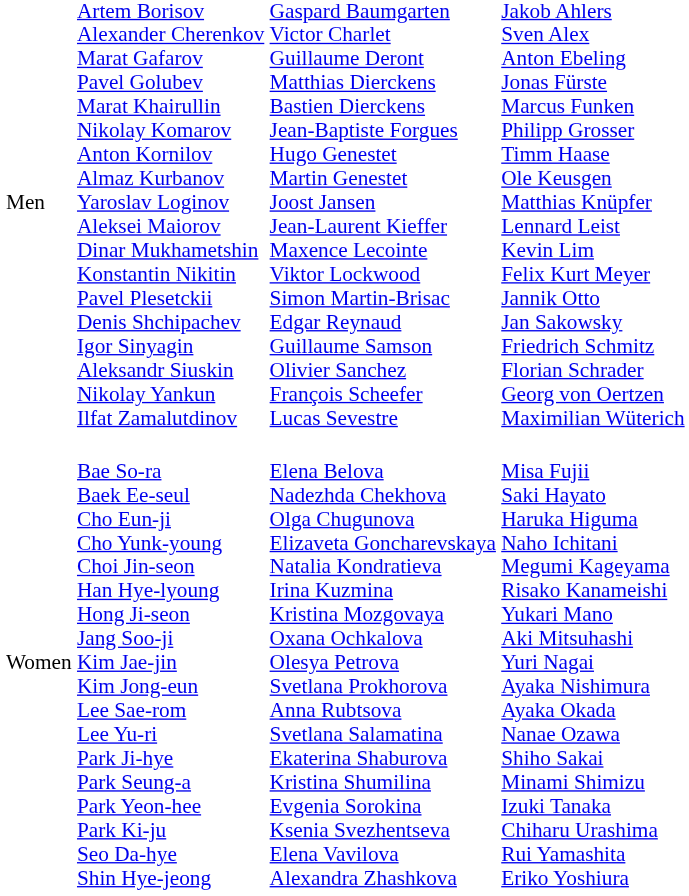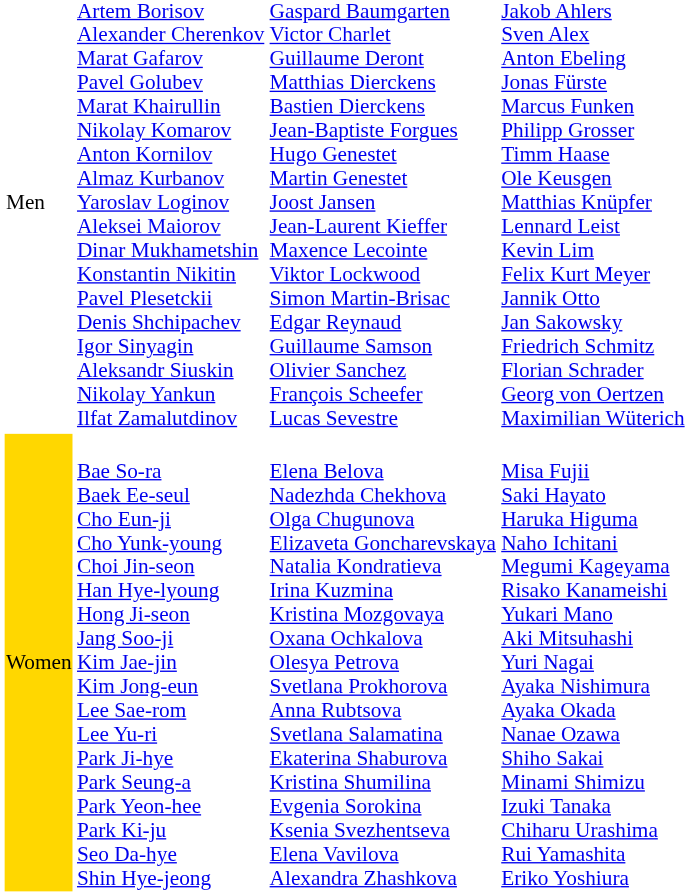(39, 662) no background -> (39, 662) gold background
